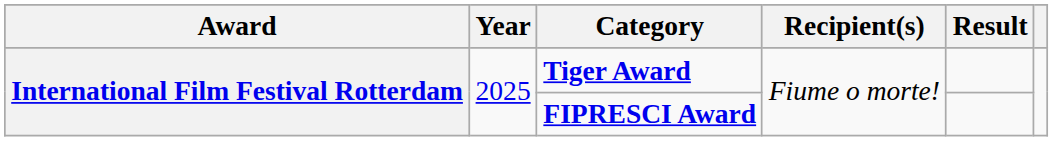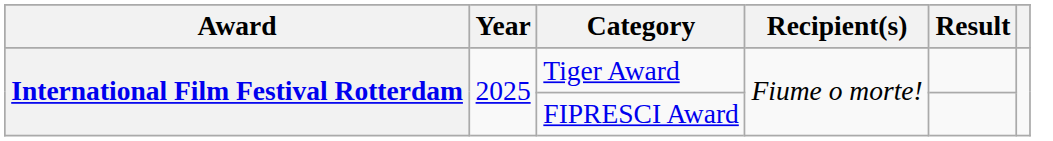(617, 69) bold -> (612, 69) normal
(650, 113) bold -> (641, 113) normal
